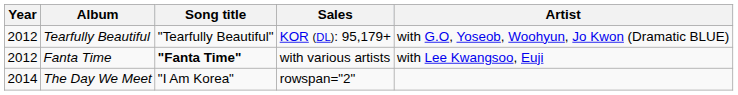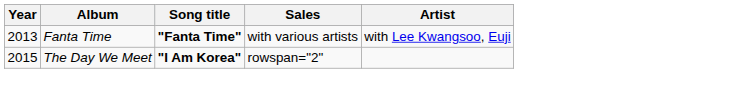- row: (97, 36)
(22, 57) 2012 -> (22, 36) 2013
(22, 79) 2014 -> (22, 57) 2015
(196, 79) normal -> (199, 57) bold
